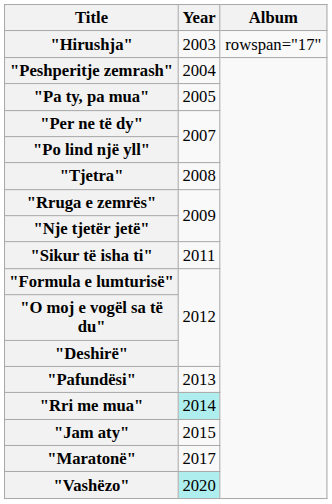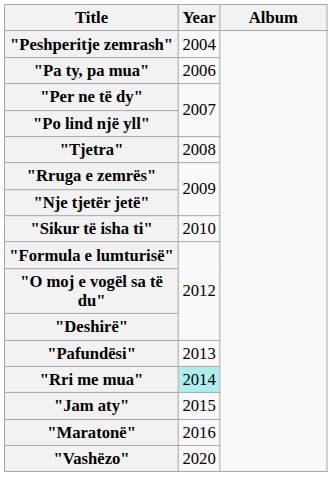- row: (92, 44)
(199, 96) 2005 -> (199, 70) 2006
(199, 255) 2011 -> (199, 228) 2010
(199, 458) 2017 -> (199, 432) 2016
(199, 485) paleturquoise background -> (199, 458) no background
